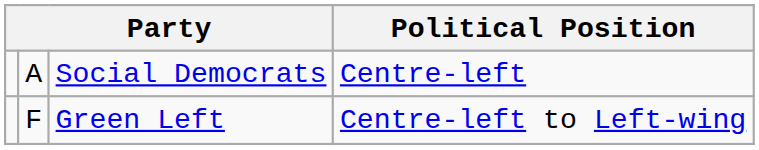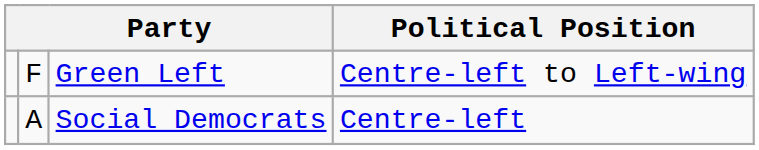rows swapped: (191, 74) <-> (140, 120)
